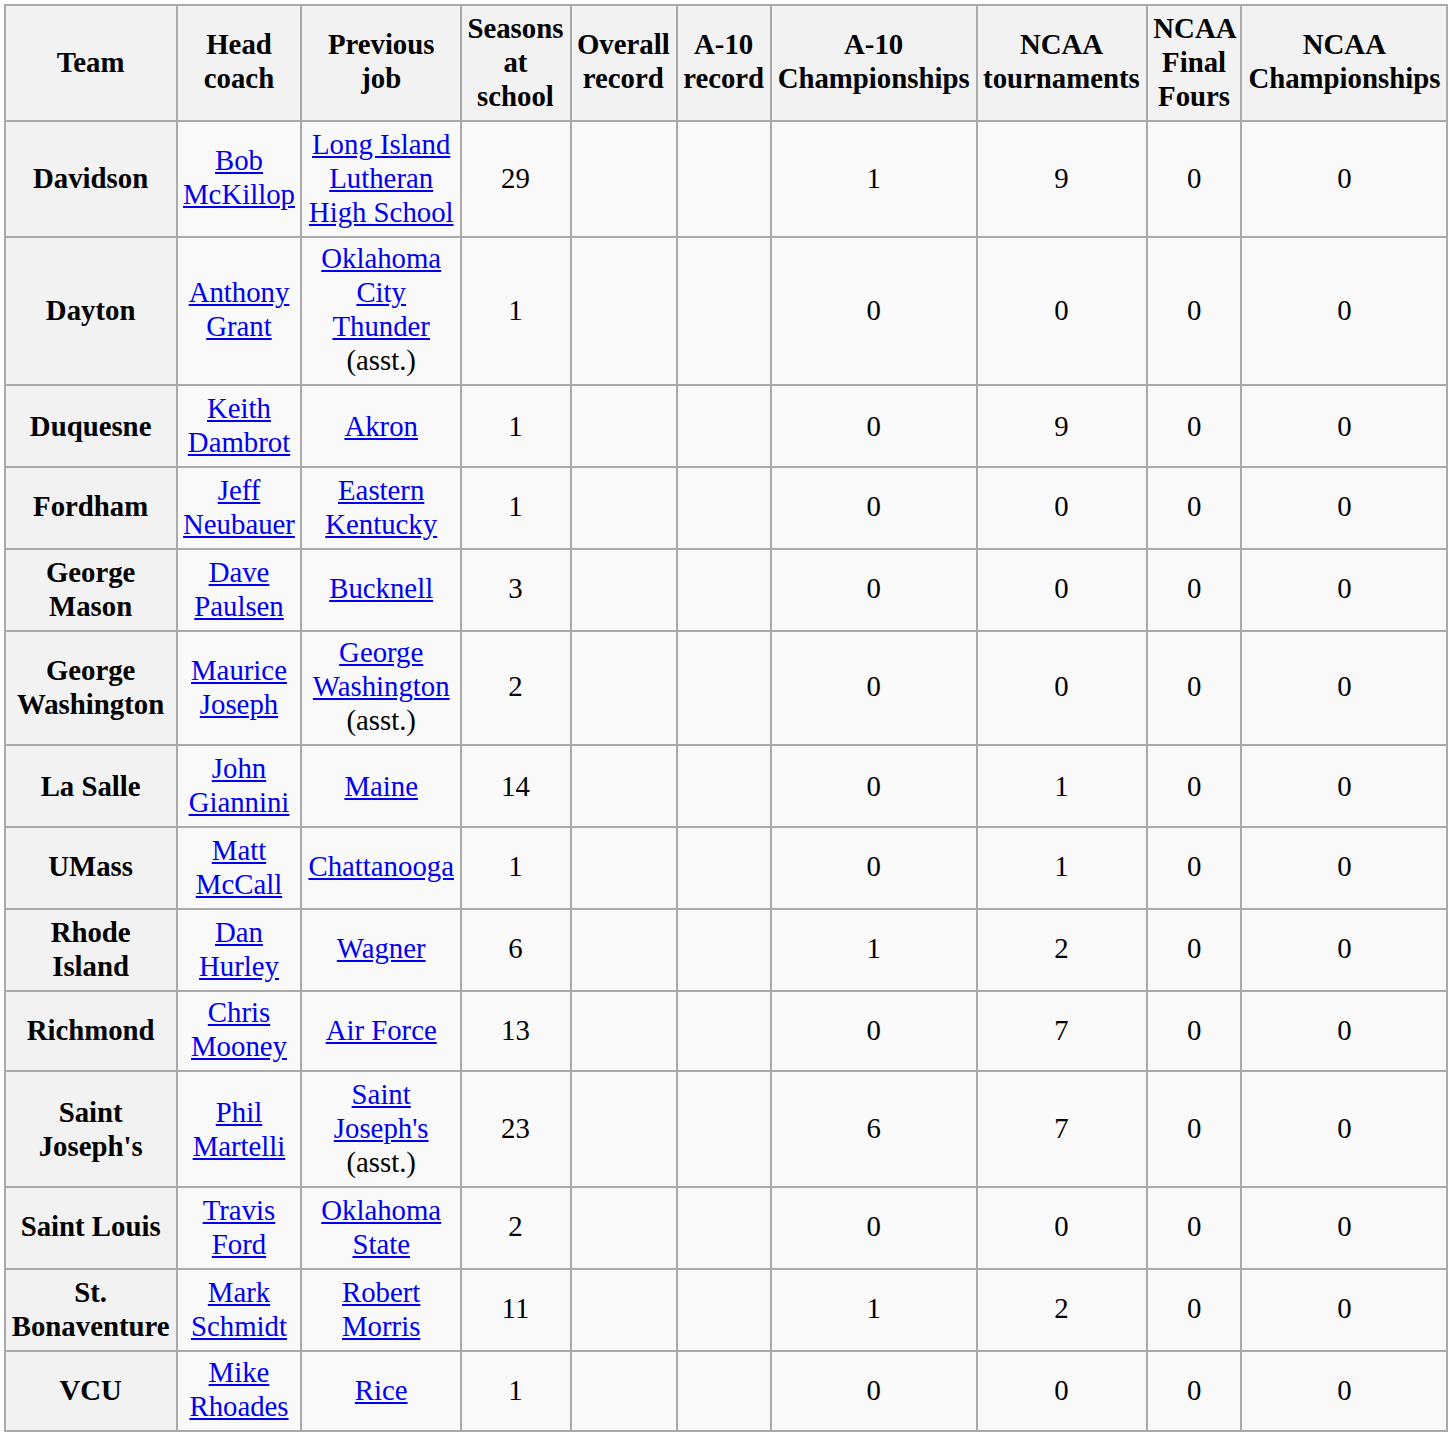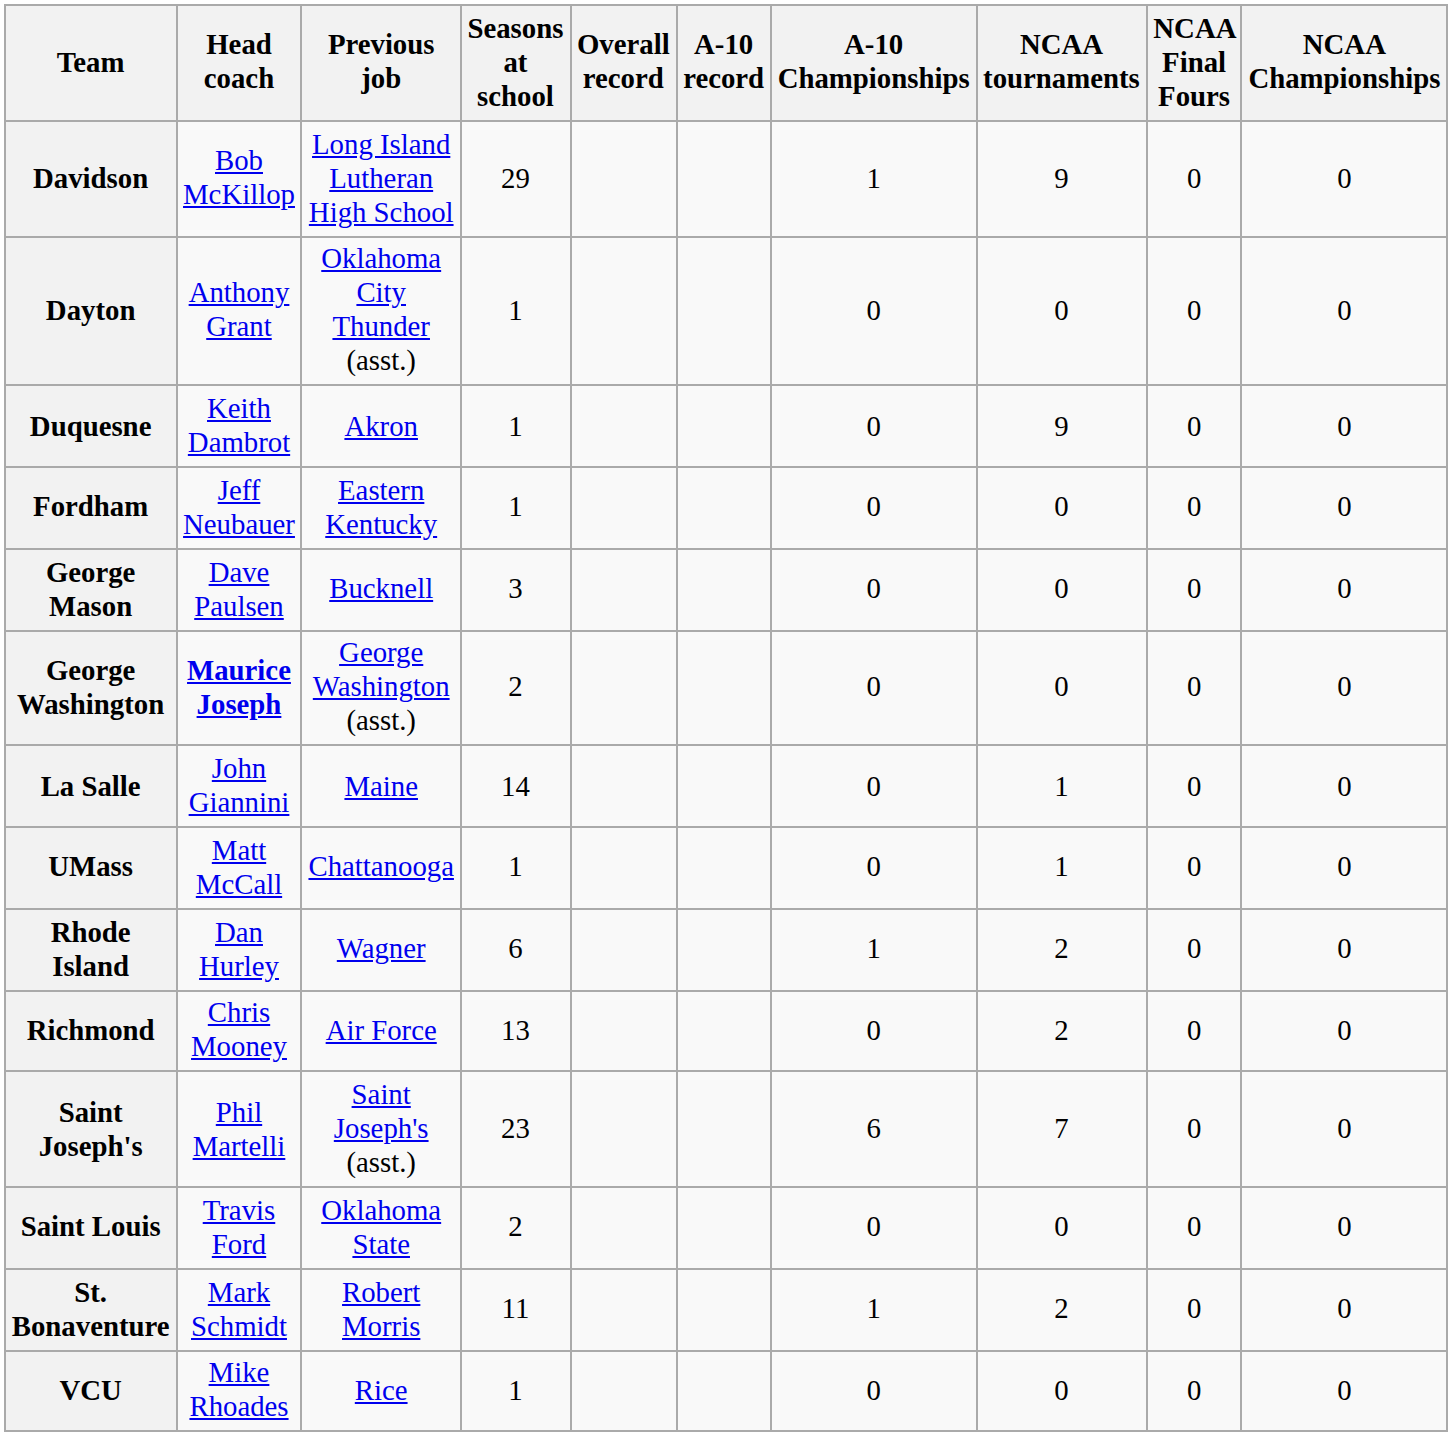(239, 687) normal -> (239, 687) bold
(1061, 1030) 7 -> (1061, 1030) 2
